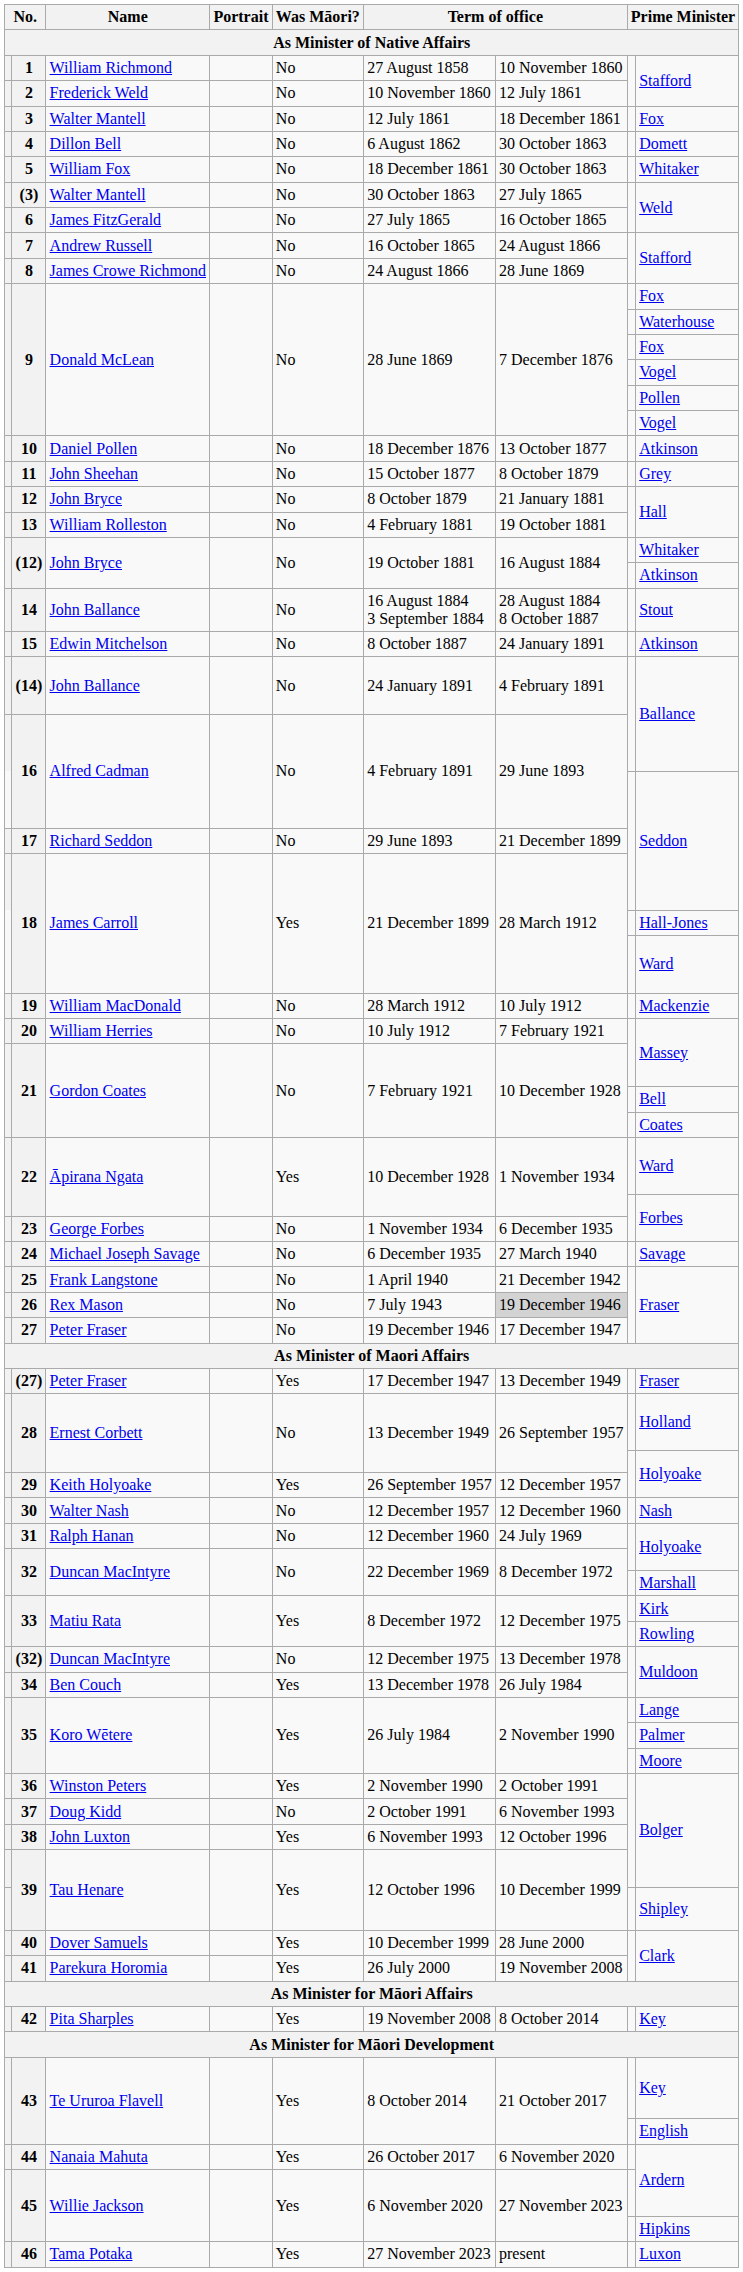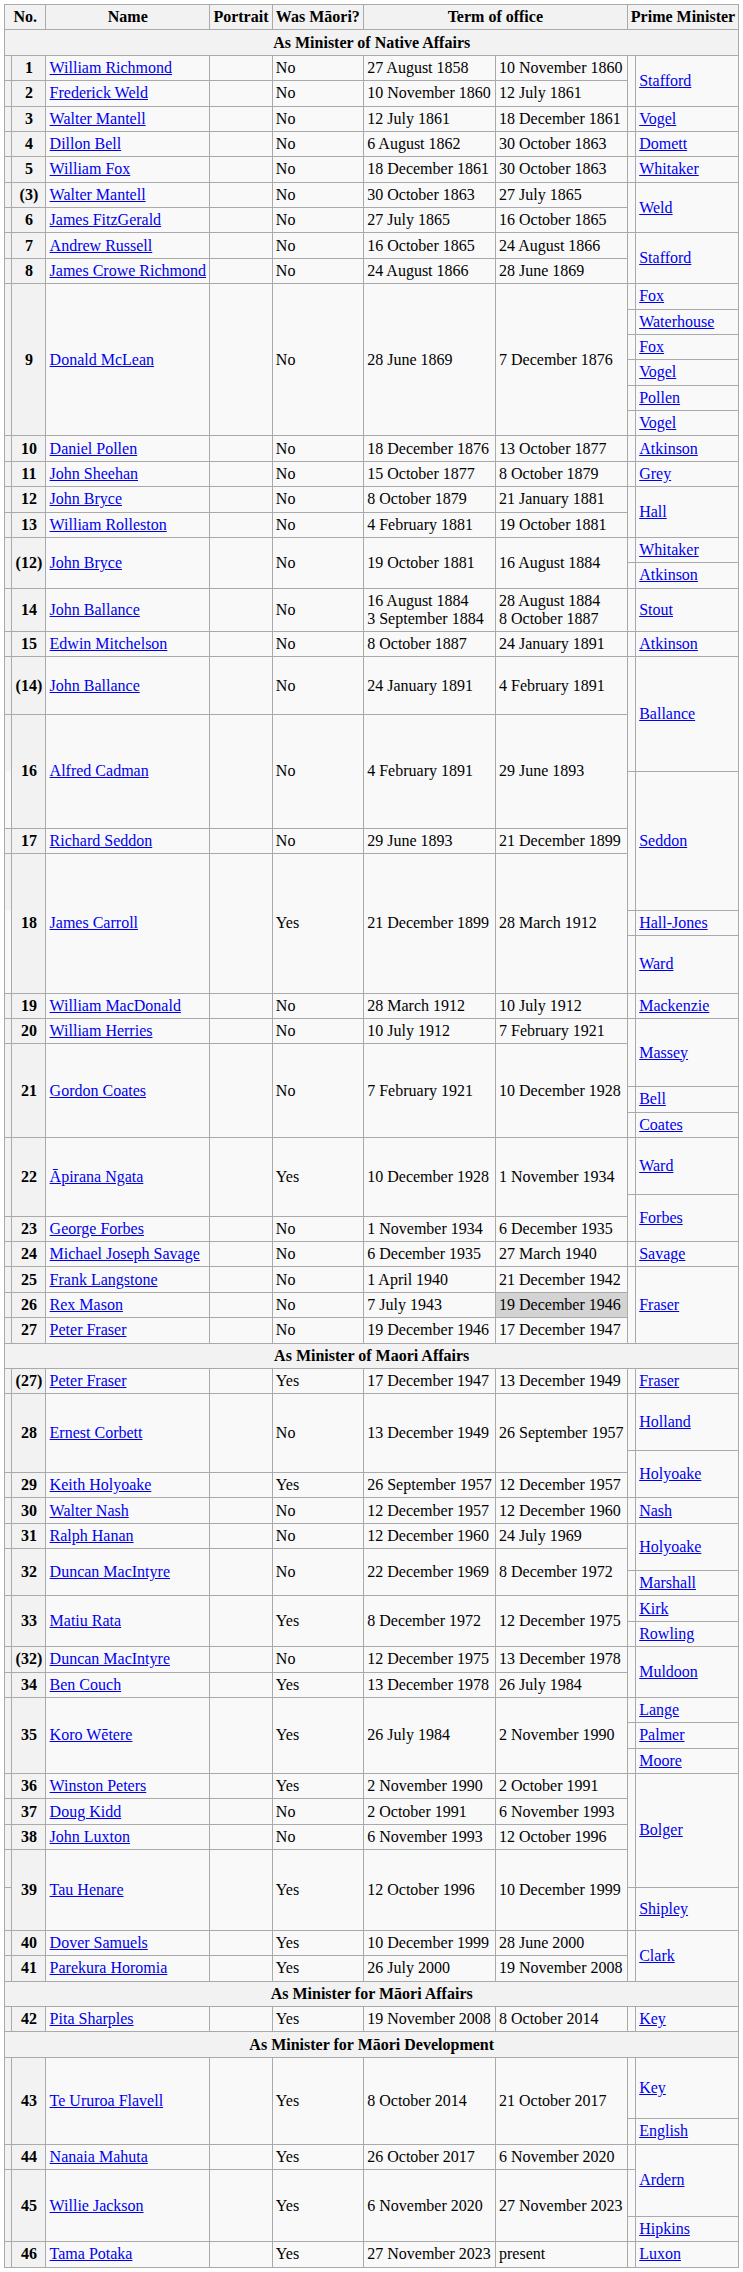(652, 118) Fox -> (658, 118) Vogel
(287, 1836) Yes -> (286, 1836) No
